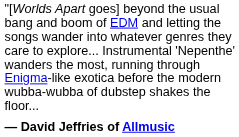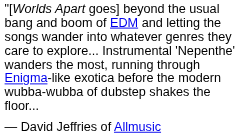(90, 127) bold -> (83, 127) normal
